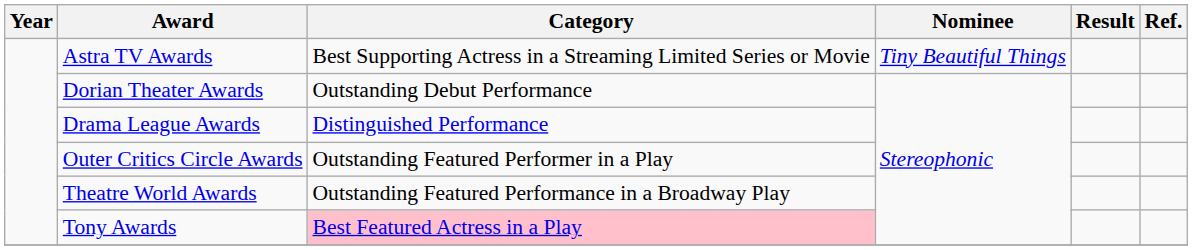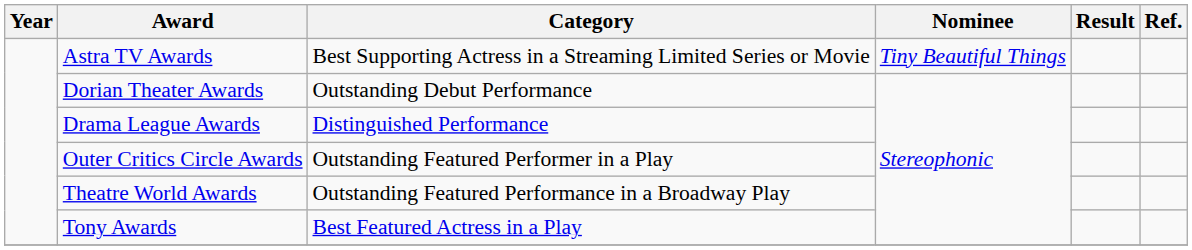(447, 227) pink background -> (447, 227) no background
